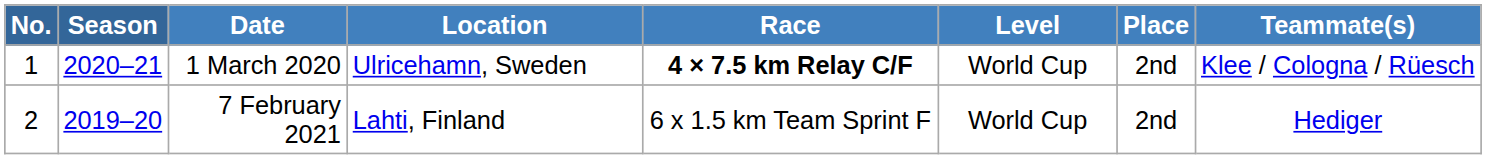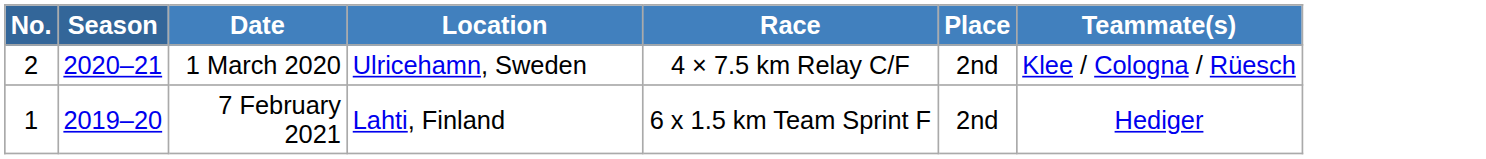- column: (1028, 25)
(31, 65) 1 -> (31, 65) 2
(790, 65) bold -> (790, 65) normal
(31, 120) 2 -> (31, 120) 1
